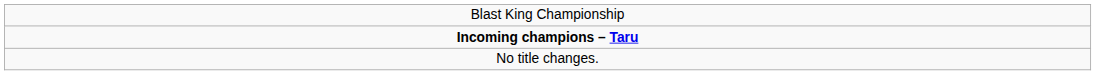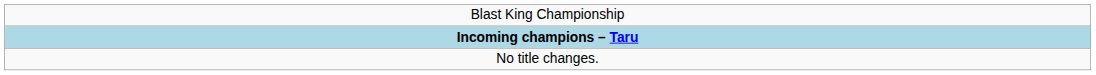(548, 37) no background -> (548, 37) lightblue background
